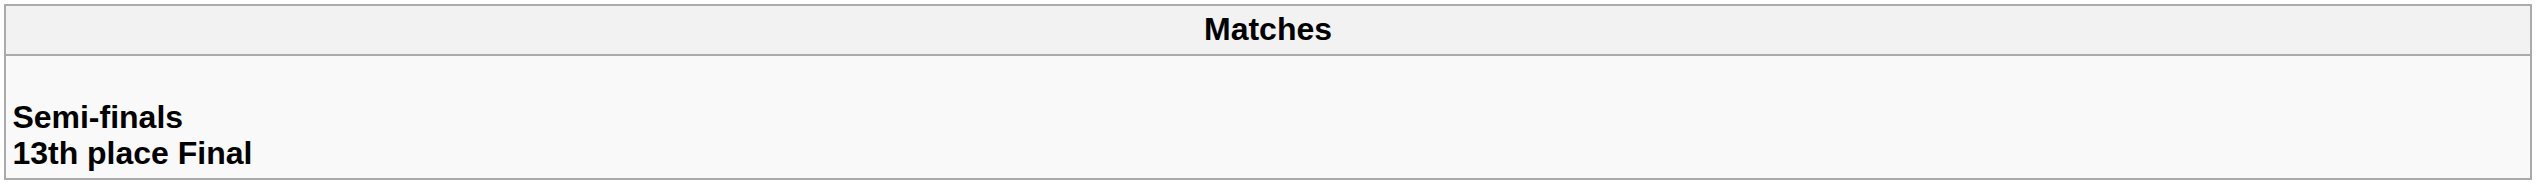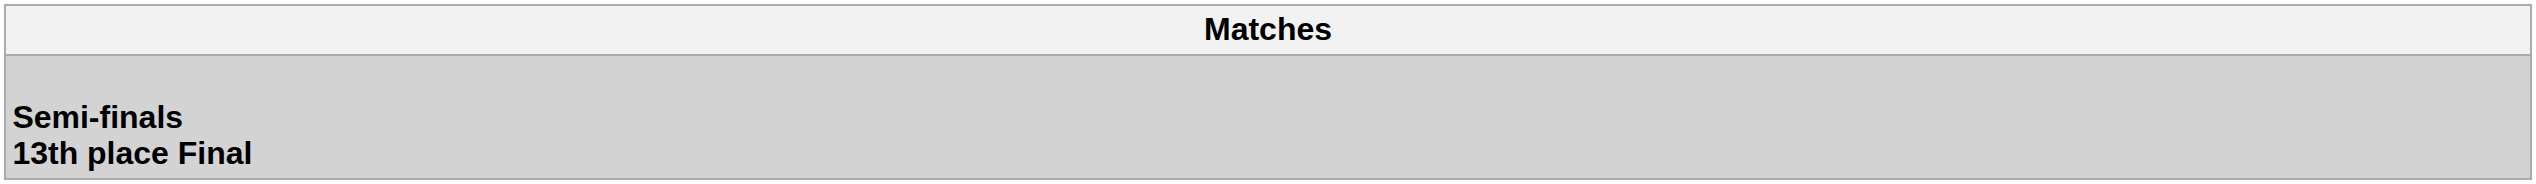(132, 134) no background -> (132, 134) lightgrey background
